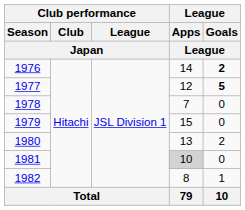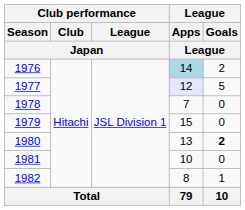(186, 68) no background -> (186, 68) lightblue background
(222, 68) bold -> (222, 68) normal
(186, 86) no background -> (186, 86) lavender background
(222, 86) bold -> (222, 86) normal
(222, 141) normal -> (222, 141) bold
(186, 159) lightgrey background -> (186, 159) no background
